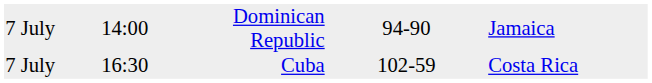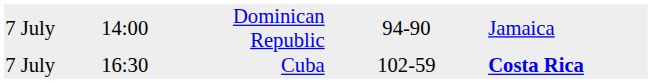(533, 65) normal -> (536, 65) bold
